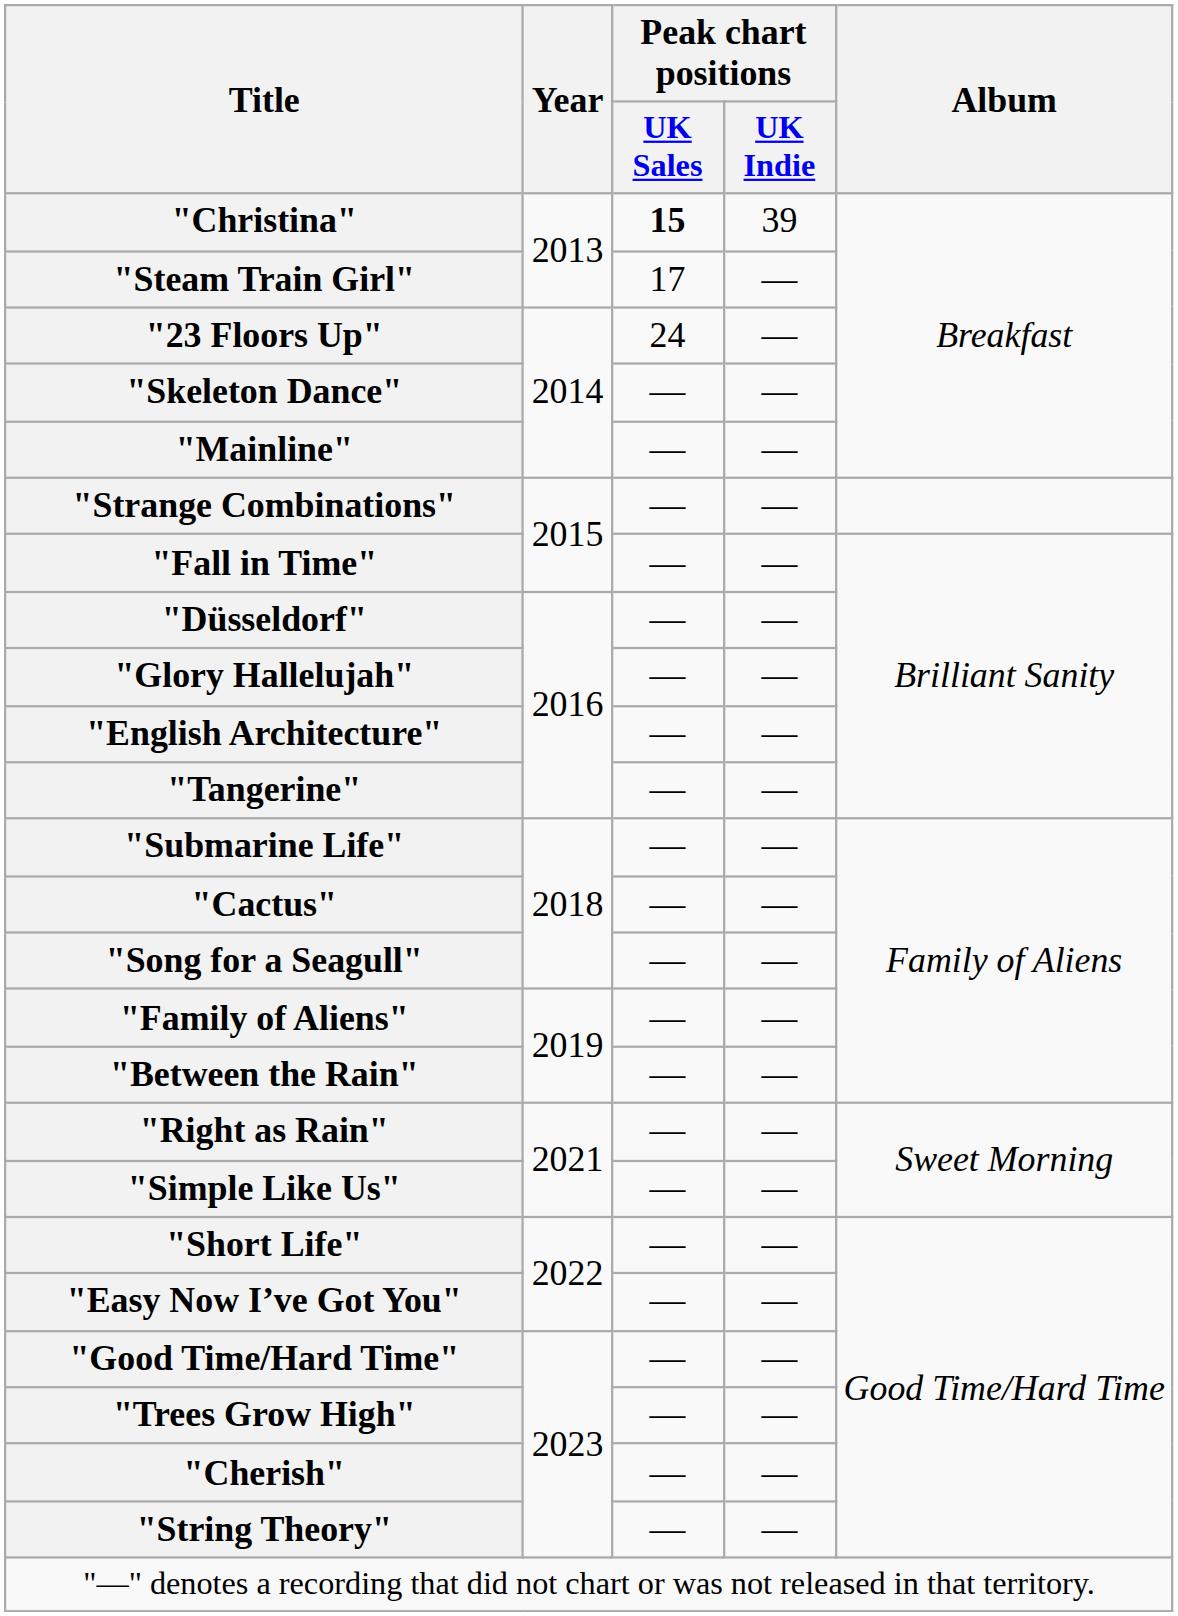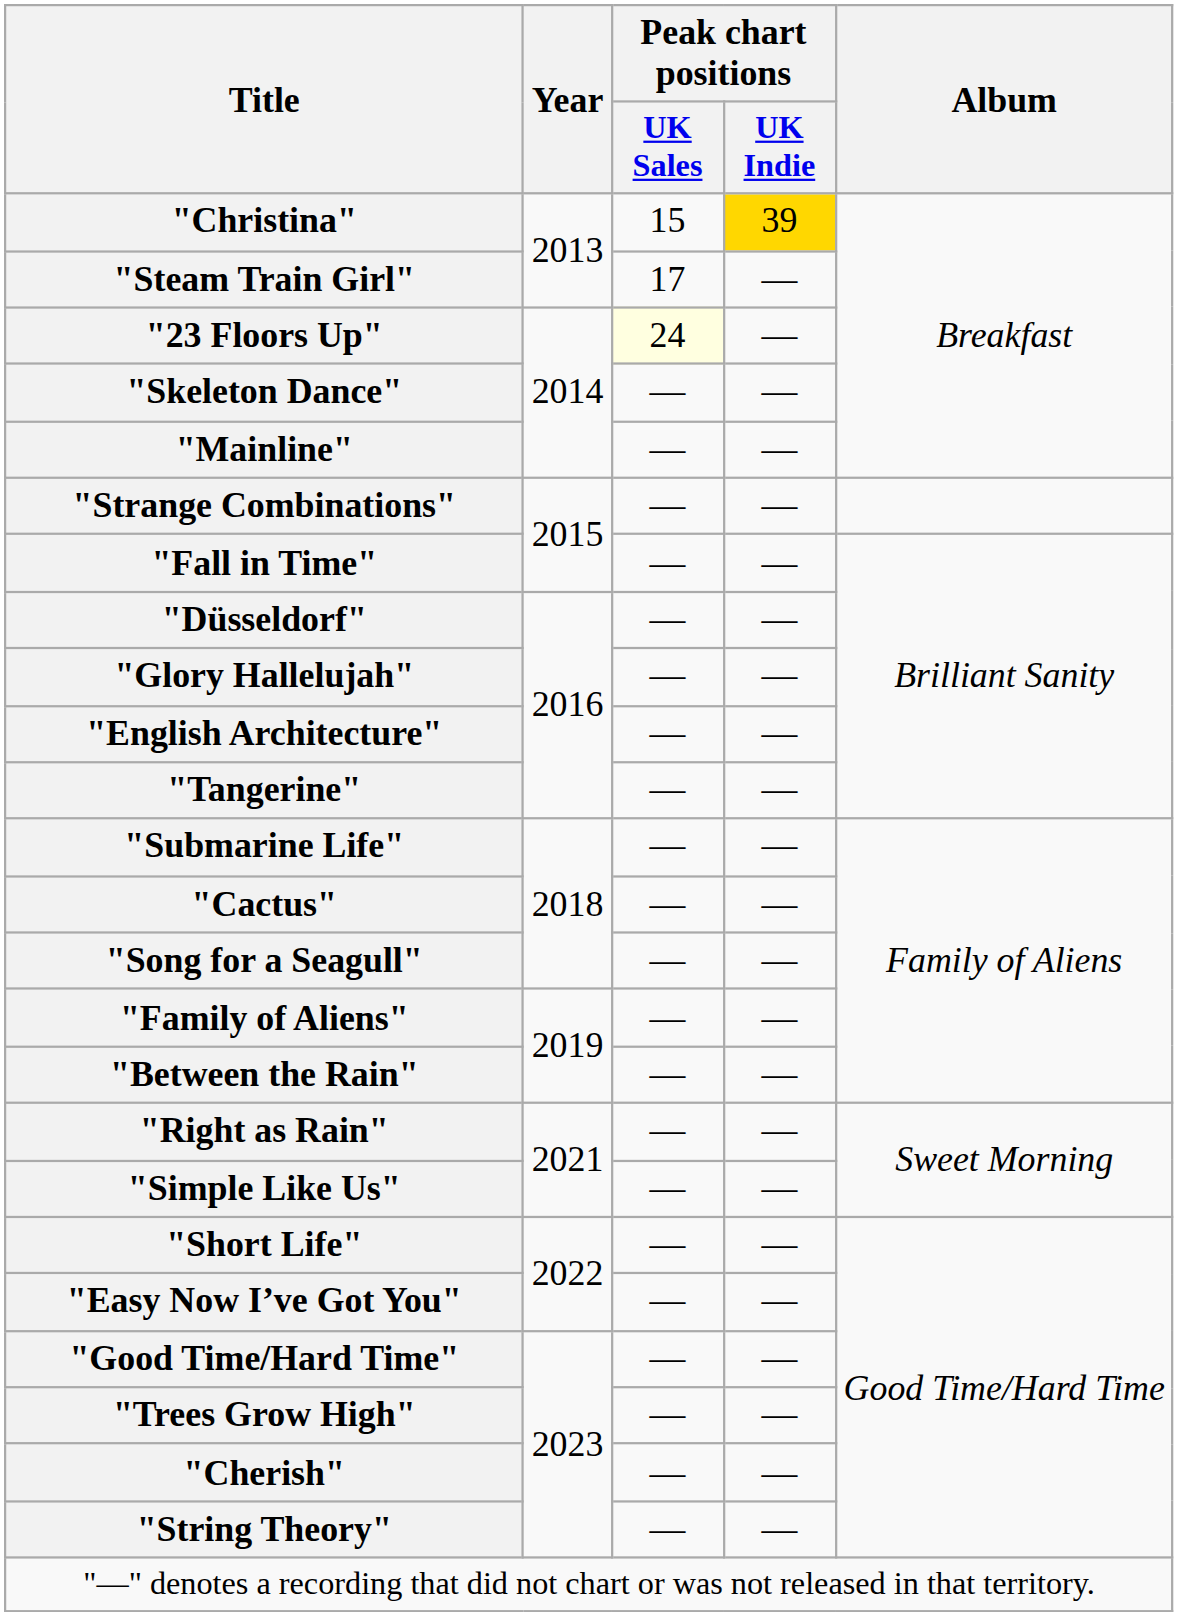(668, 221) bold -> (668, 221) normal
(779, 221) no background -> (779, 221) gold background
(668, 335) no background -> (668, 335) lightyellow background
